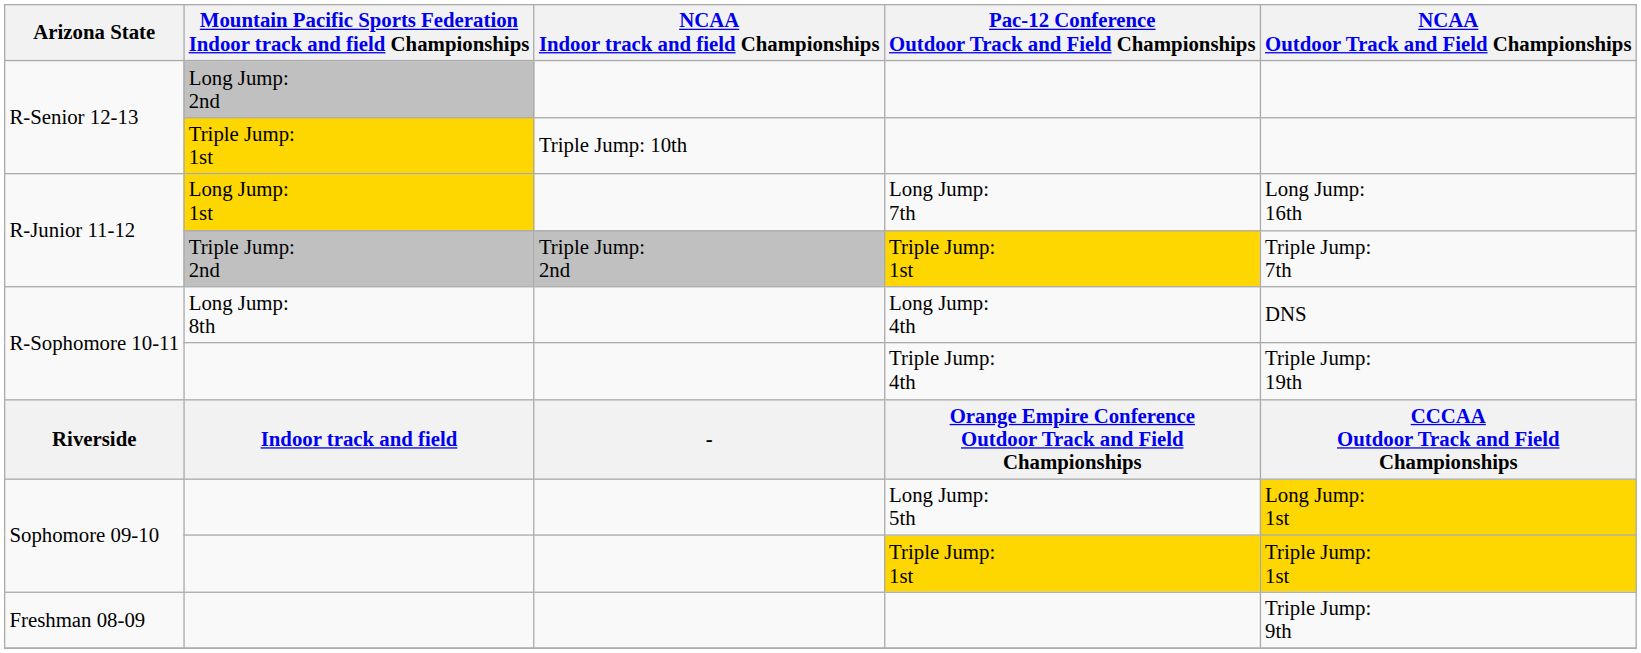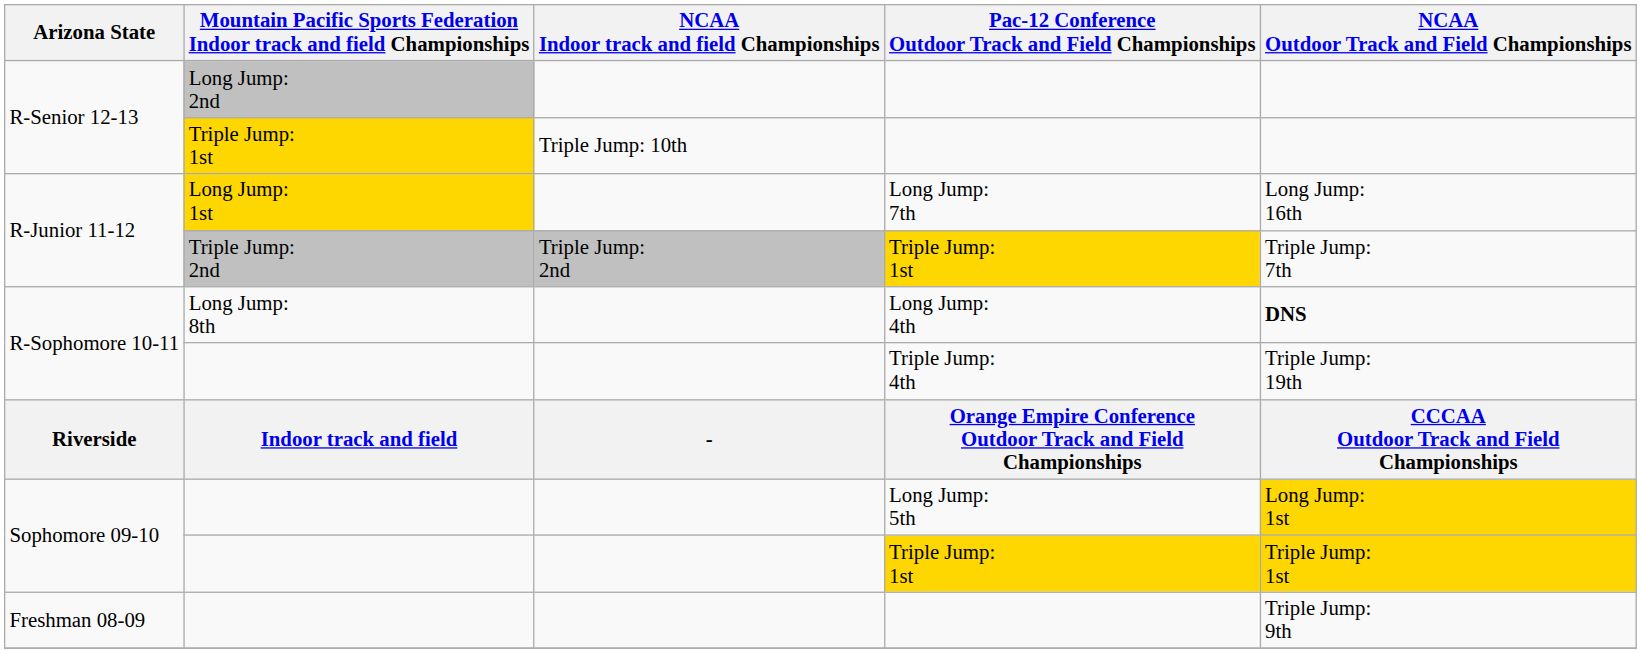(1286, 314) normal -> (1286, 314) bold
